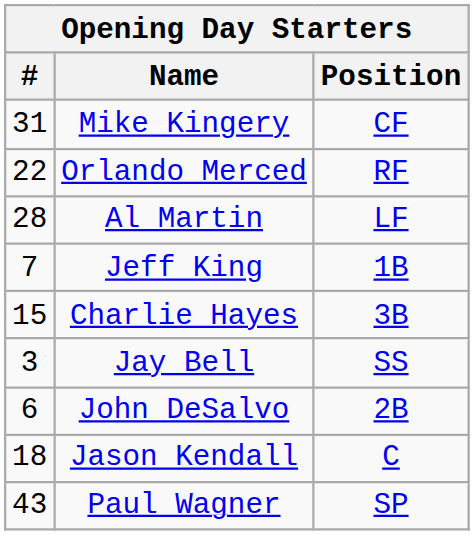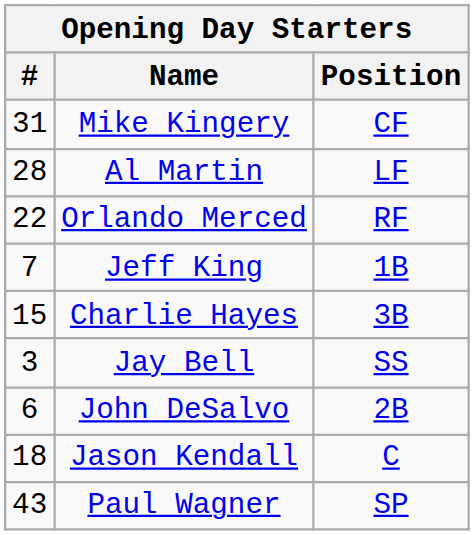rows swapped: (184, 220) <-> (184, 172)
